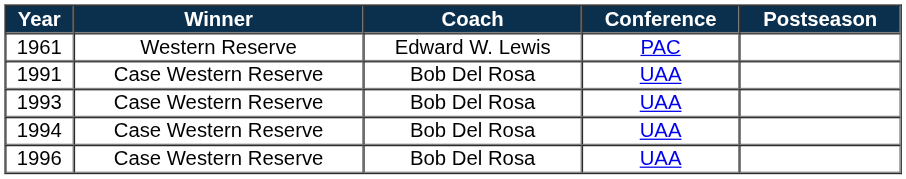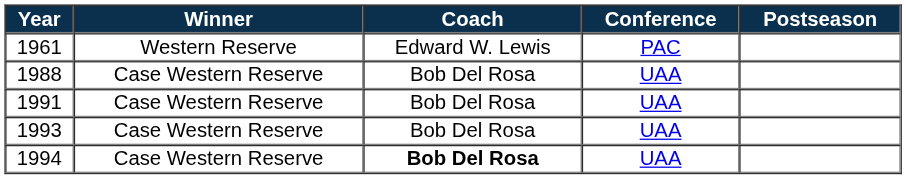+ row: (39, 74)
(473, 130) normal -> (473, 158) bold
- row: (39, 158)
